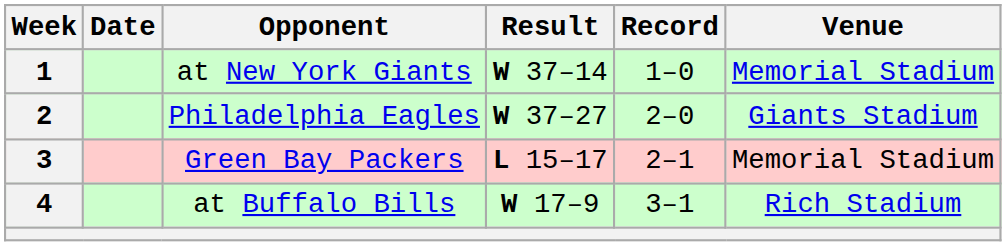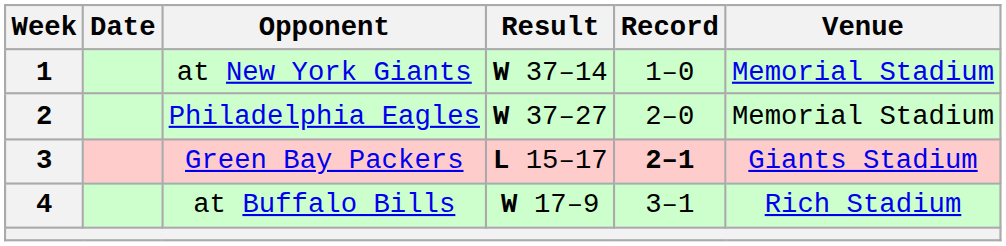(863, 116) Giants Stadium -> (863, 116) Memorial Stadium
(670, 161) normal -> (670, 161) bold
(863, 161) Memorial Stadium -> (863, 161) Giants Stadium
